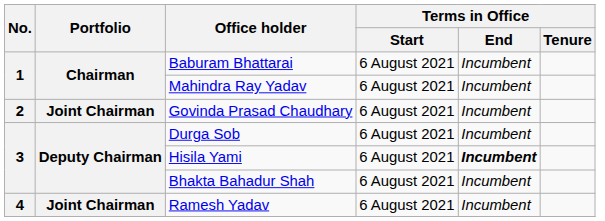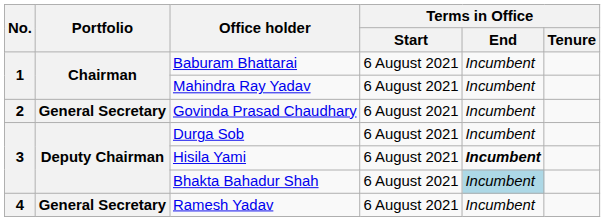(100, 110) Joint Chairman -> (102, 110) General Secretary
(496, 181) no background -> (500, 181) lightblue background
(100, 205) Joint Chairman -> (102, 205) General Secretary
